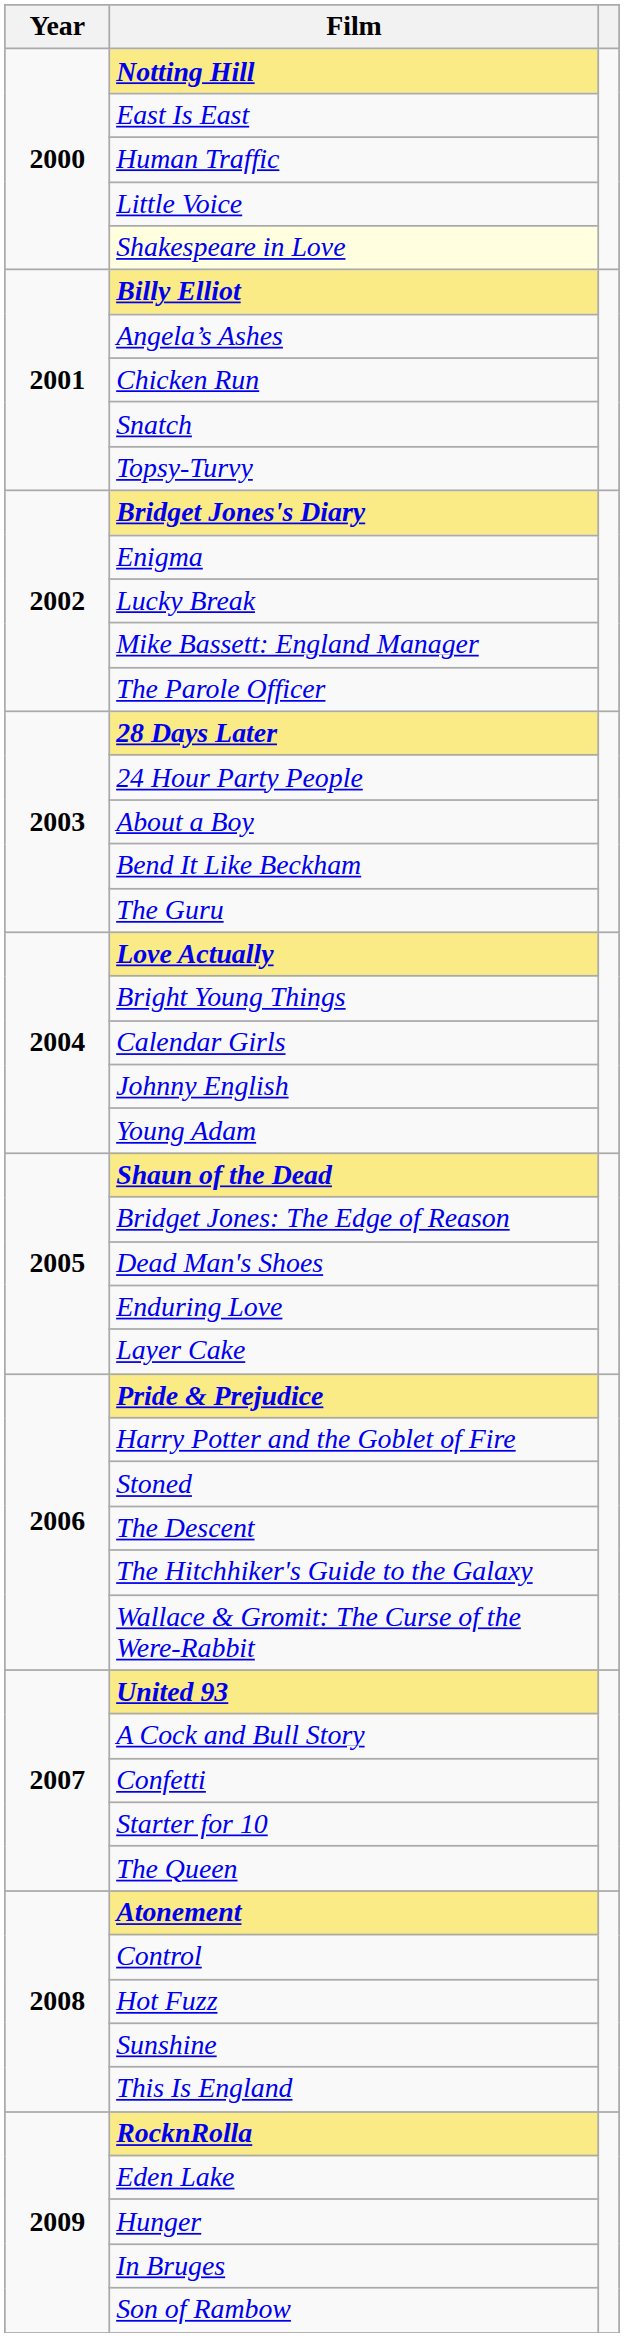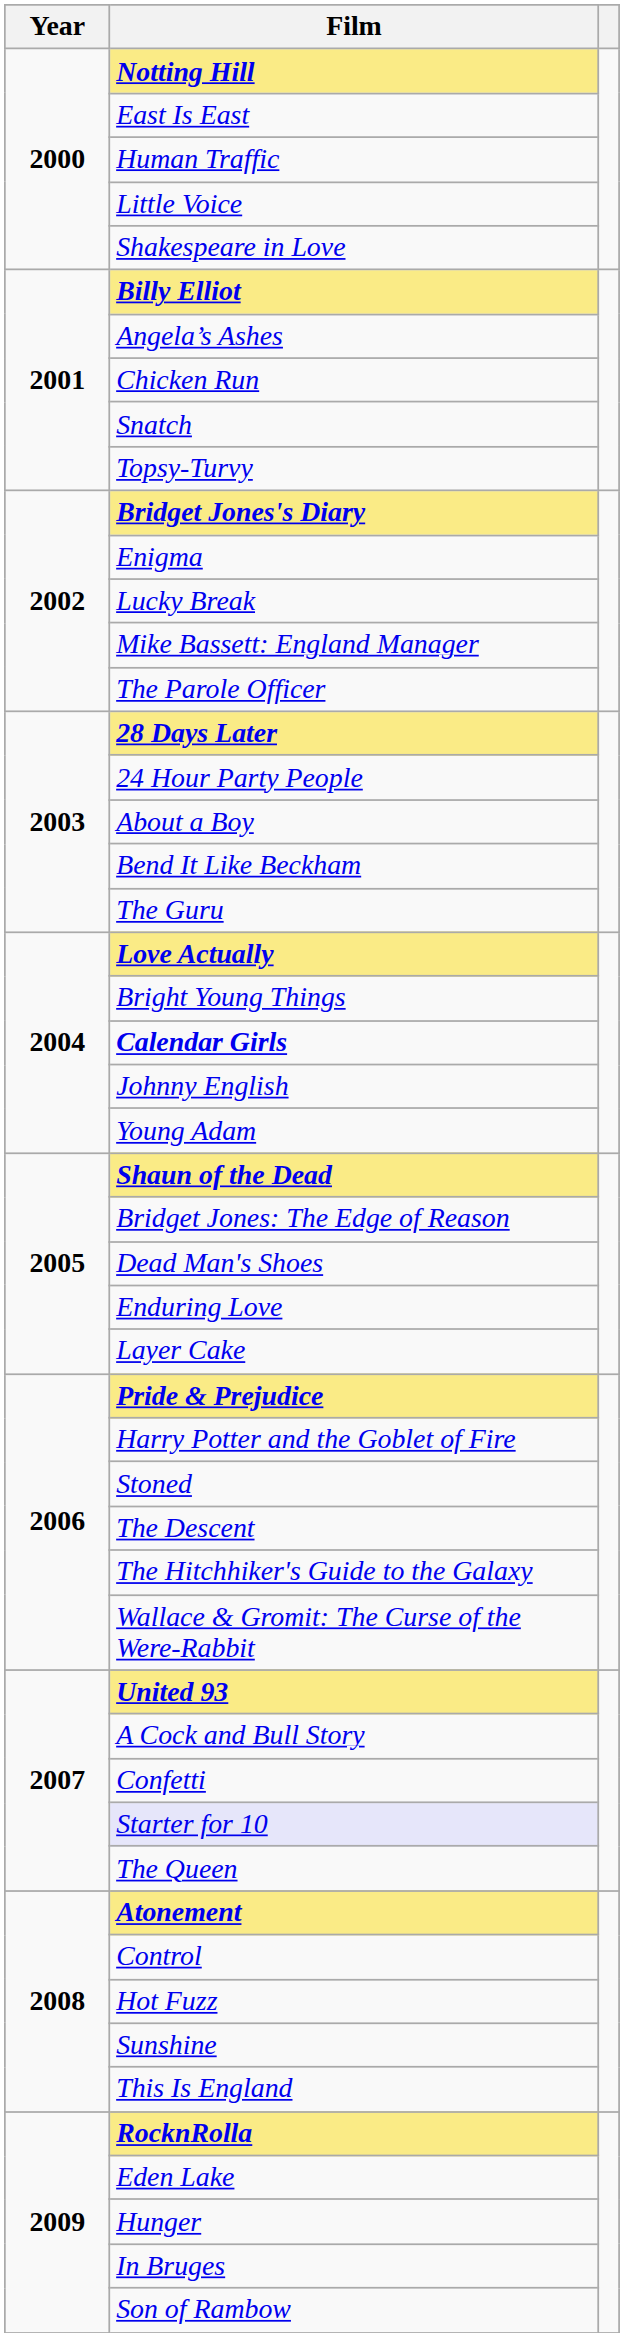(231, 247) lightyellow background -> (231, 247) no background
(201, 1042) normal -> (202, 1042) bold
(192, 1823) no background -> (192, 1823) lavender background
